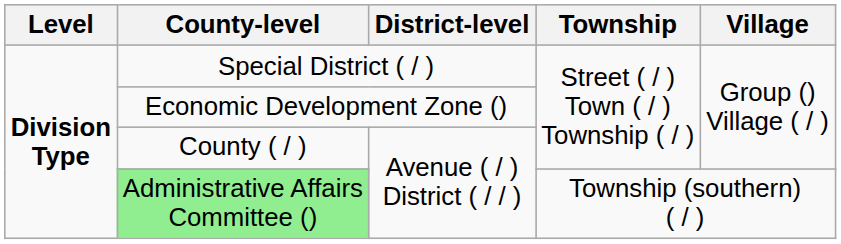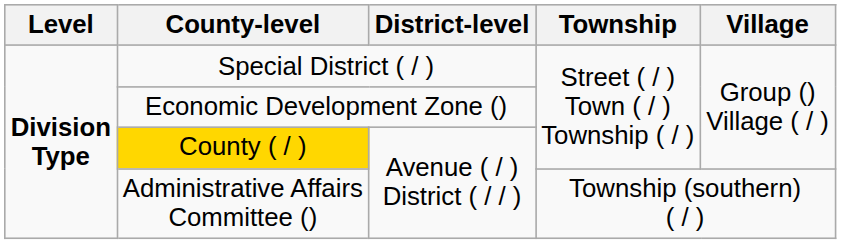(243, 147) no background -> (243, 147) gold background
(243, 202) lightgreen background -> (243, 202) no background
